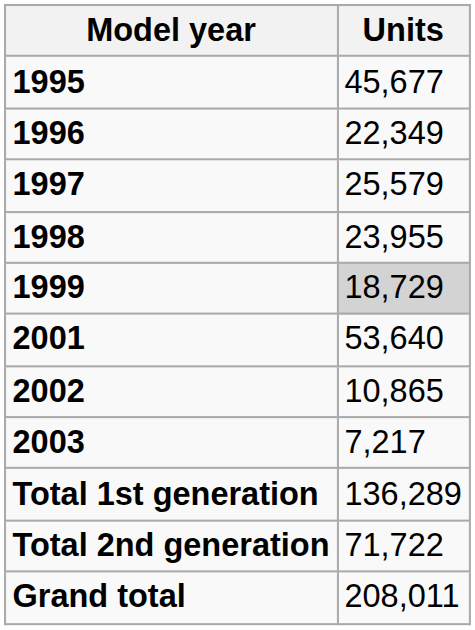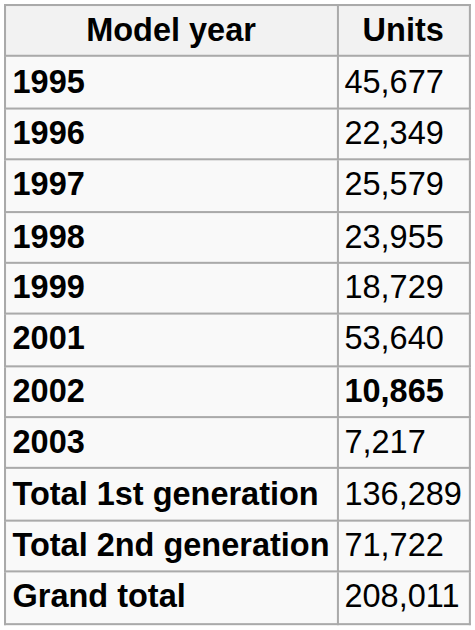(394, 287) lightgrey background -> (394, 287) no background
(394, 390) normal -> (394, 390) bold
